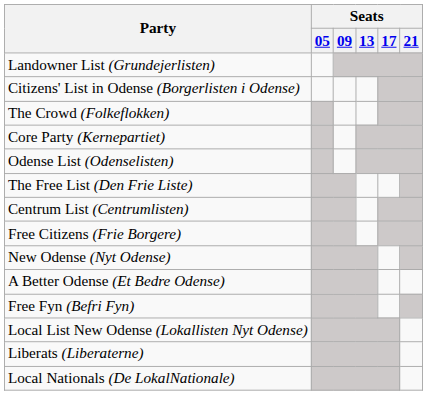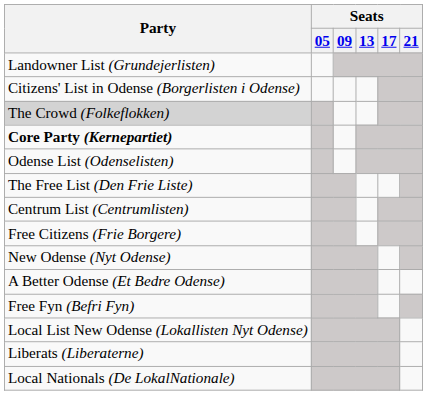(89, 112) no background -> (89, 112) lightgrey background
(86, 137) normal -> (90, 137) bold
